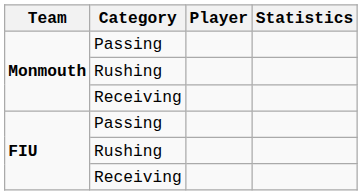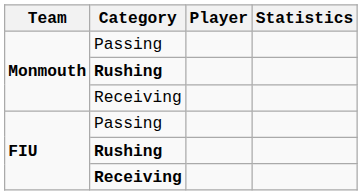(128, 71) normal -> (128, 71) bold
(128, 151) normal -> (128, 151) bold
(138, 177) normal -> (138, 177) bold
